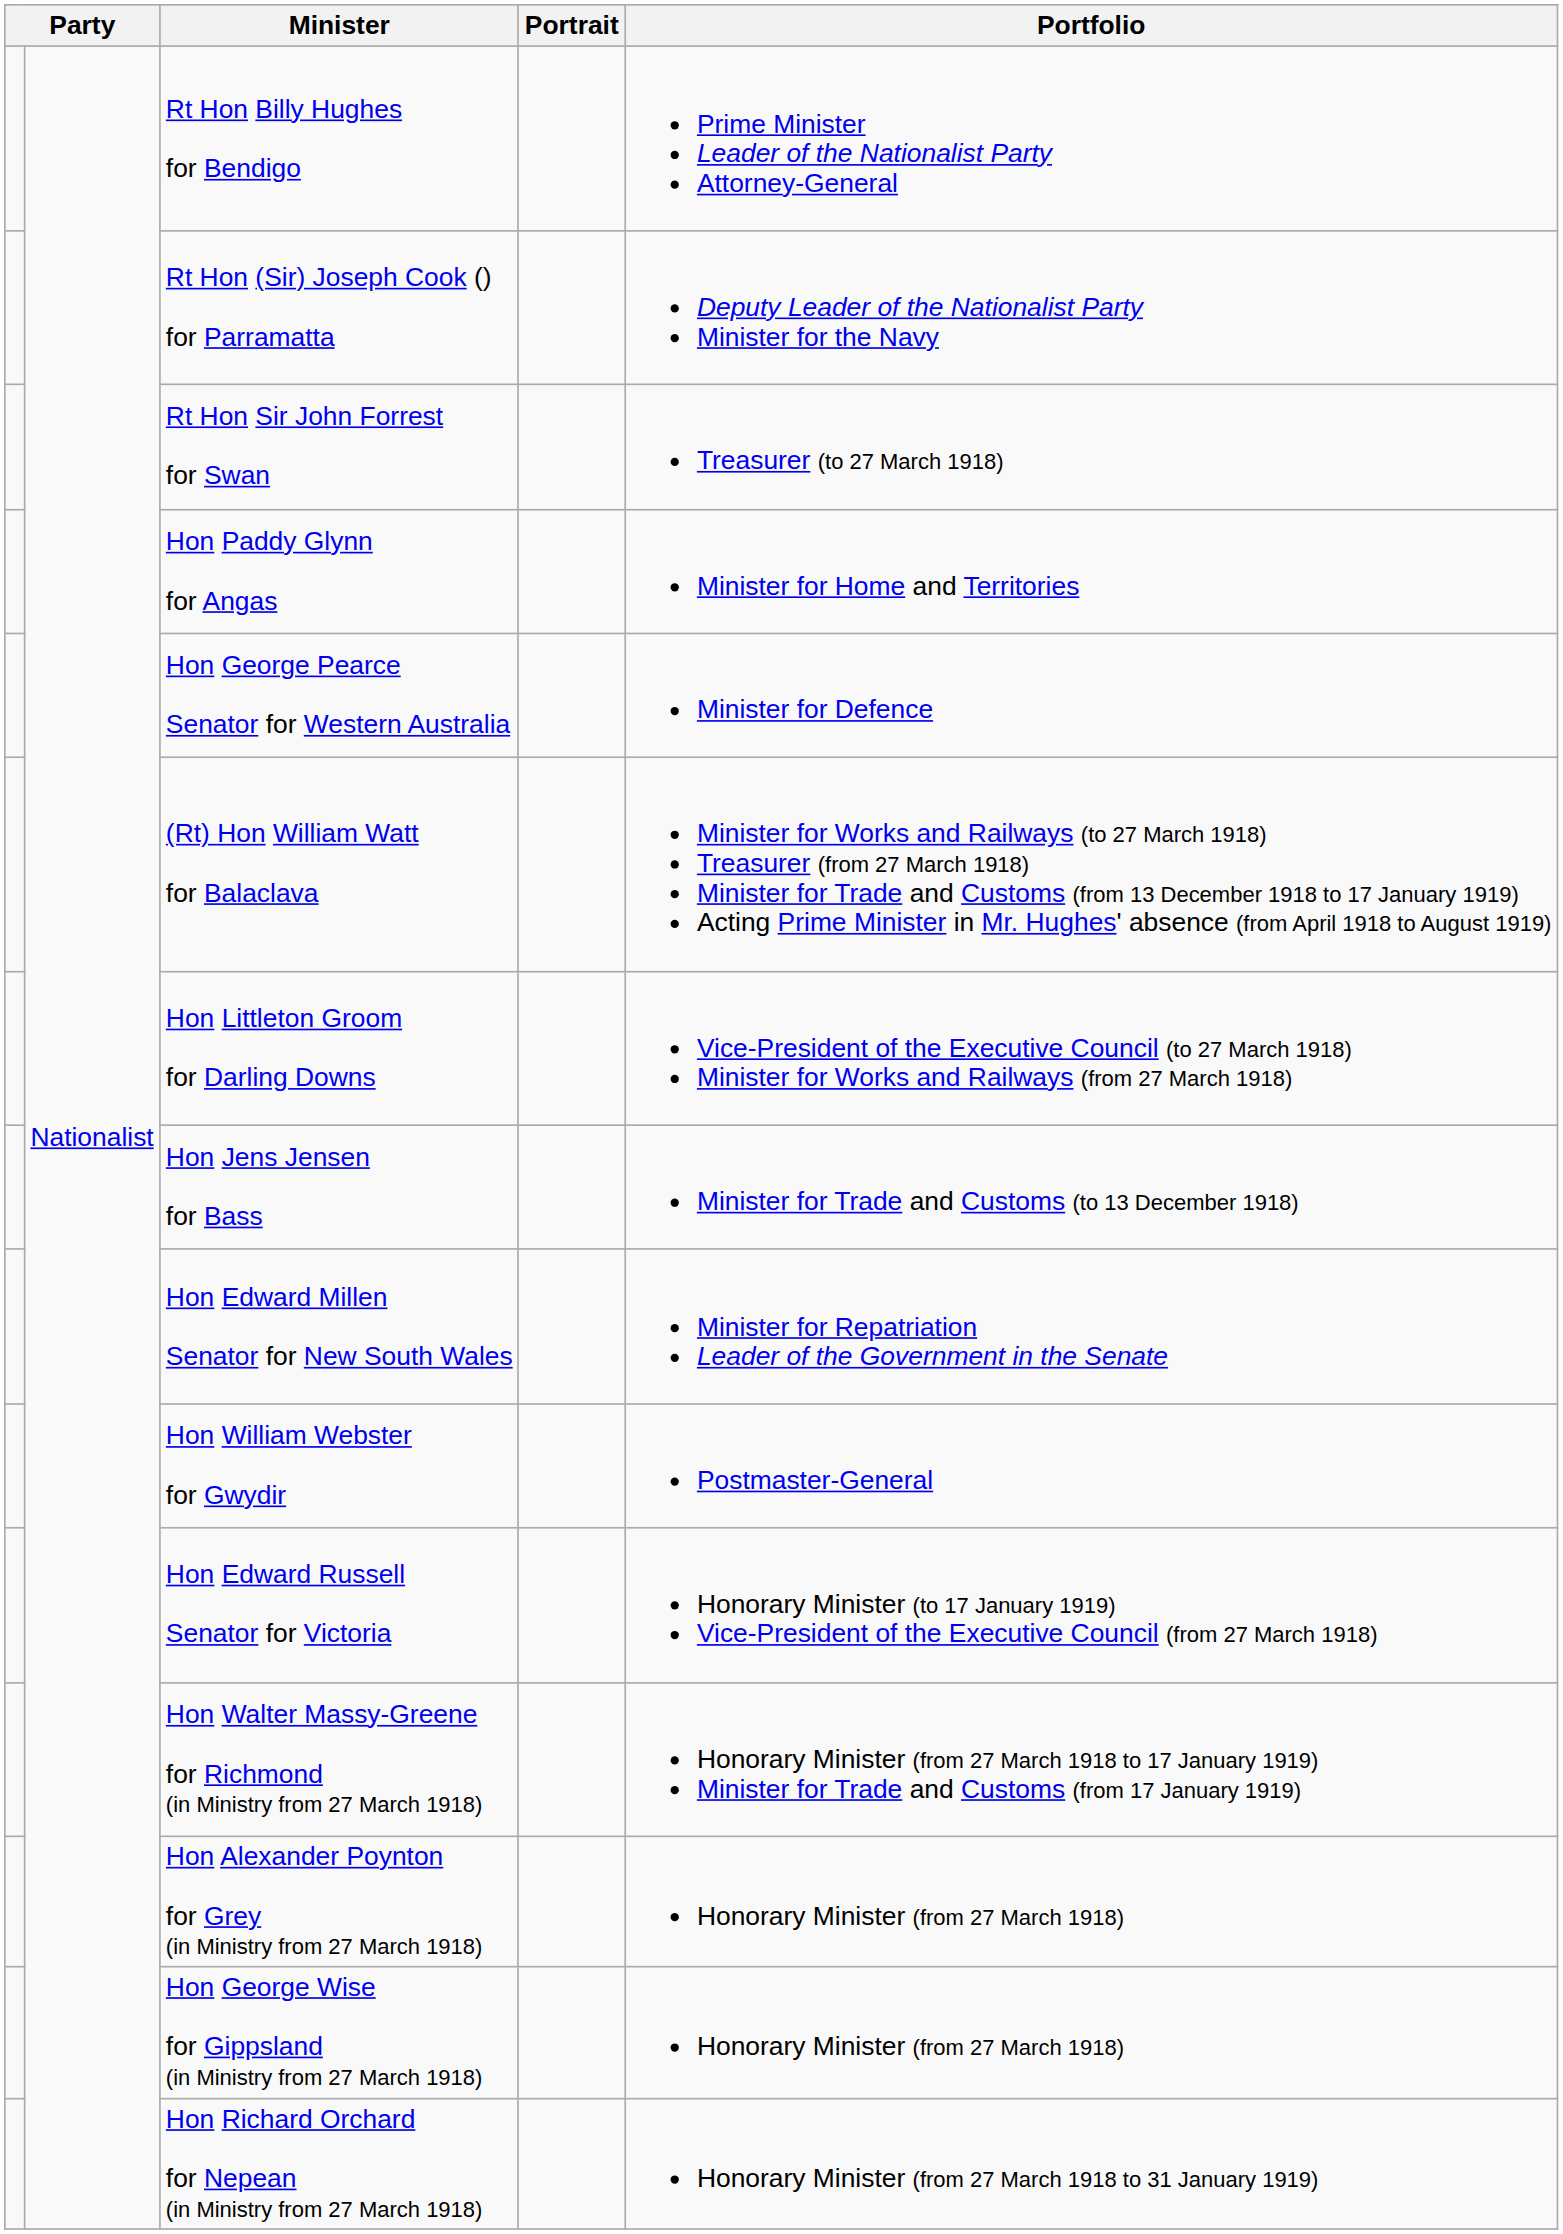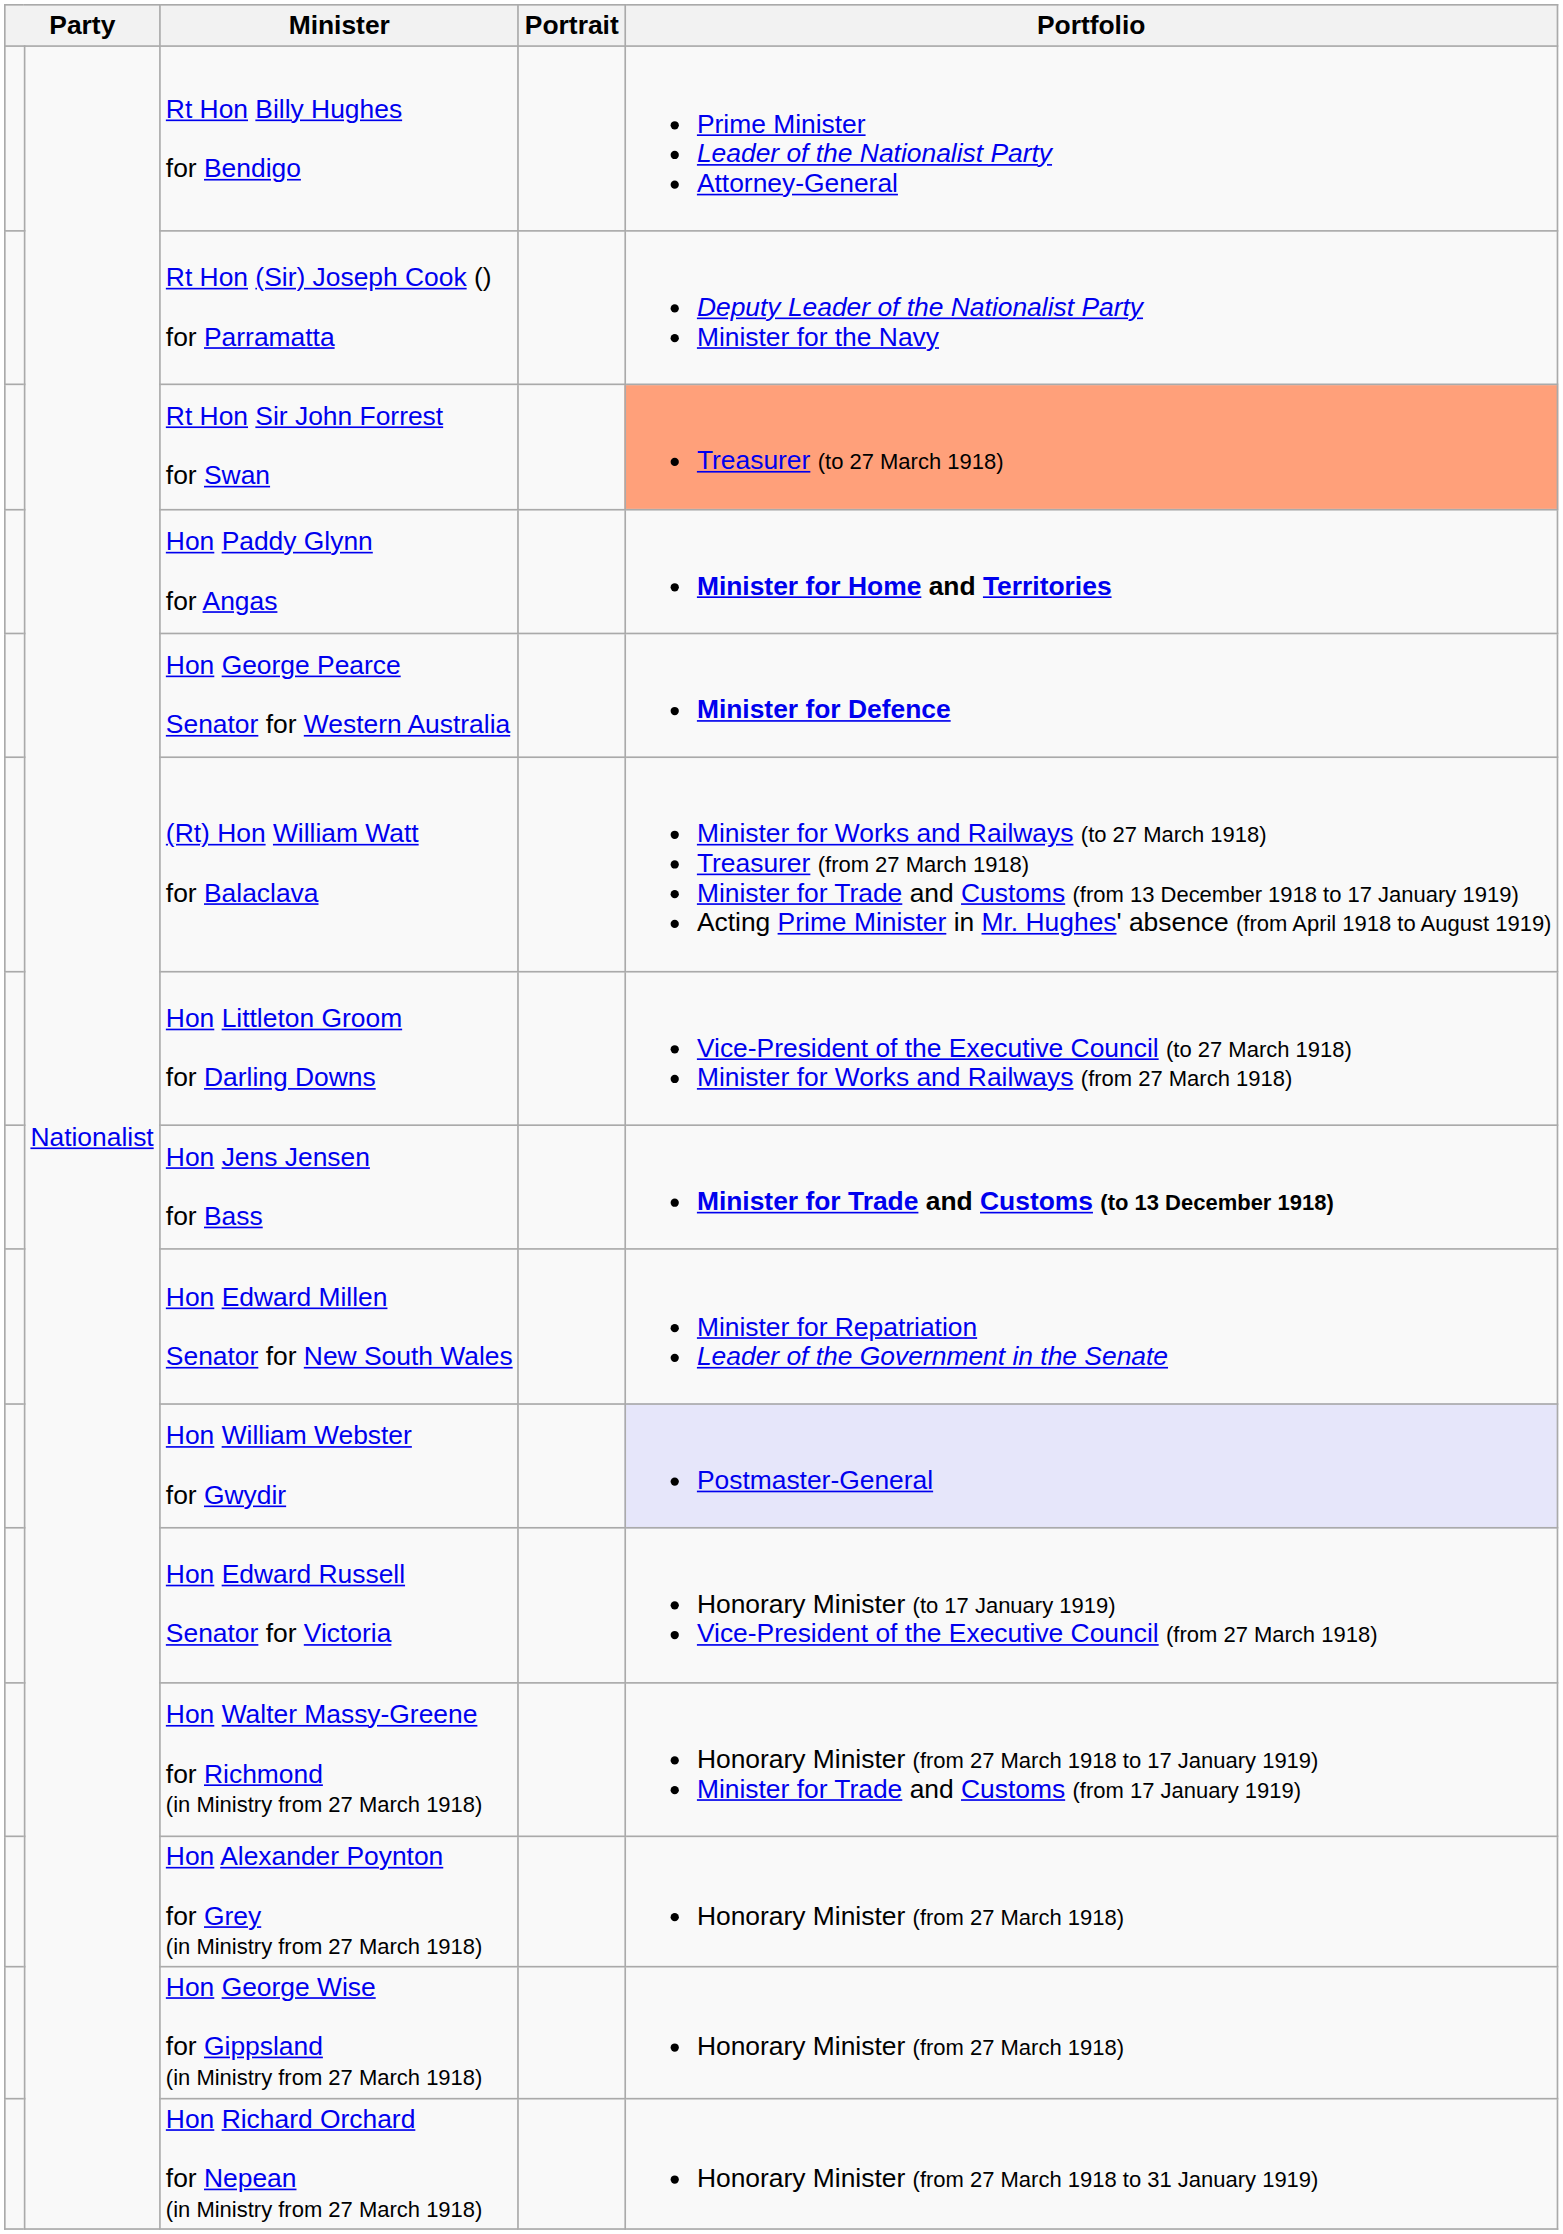(1091, 462) no background -> (1091, 462) lightsalmon background
(1091, 586) normal -> (1091, 586) bold
(1091, 710) normal -> (1091, 710) bold
(1091, 1202) normal -> (1091, 1202) bold
(1091, 1481) no background -> (1091, 1481) lavender background
